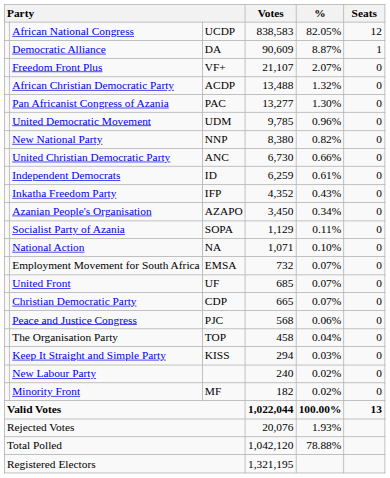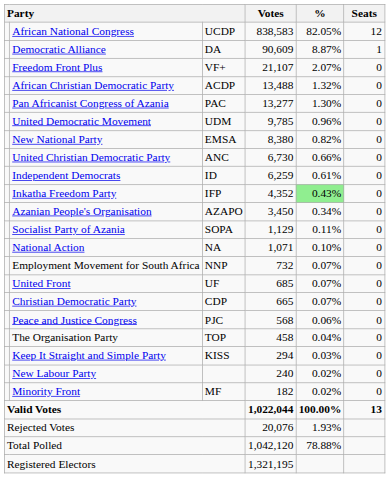(216, 139) NNP -> (221, 139) EMSA
(327, 193) no background -> (327, 193) lightgreen background
(221, 265) EMSA -> (216, 265) NNP
